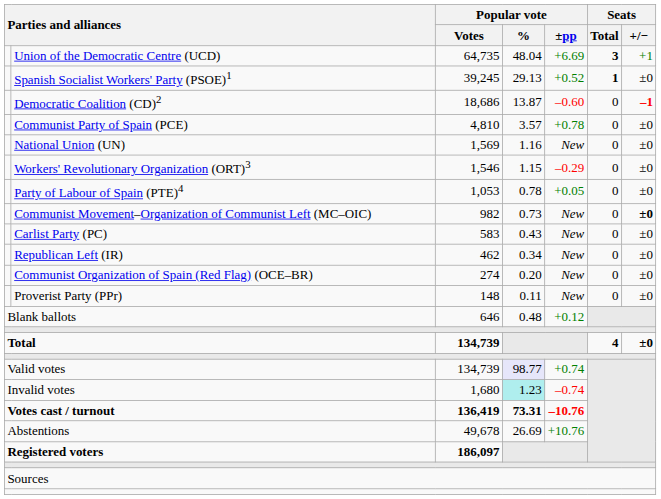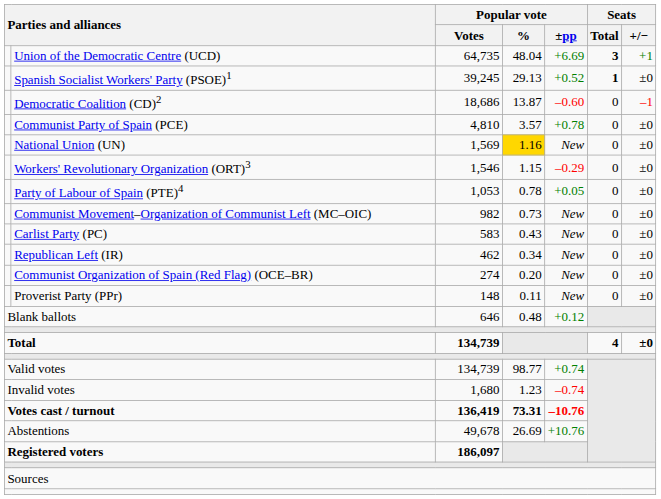(646, 102) bold -> (646, 102) normal
(530, 145) no background -> (530, 145) gold background
(646, 213) bold -> (646, 213) normal
(527, 369) lavender background -> (527, 369) no background
(530, 390) paleturquoise background -> (530, 390) no background
